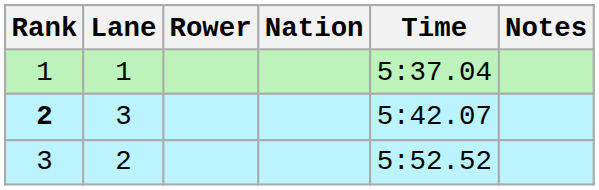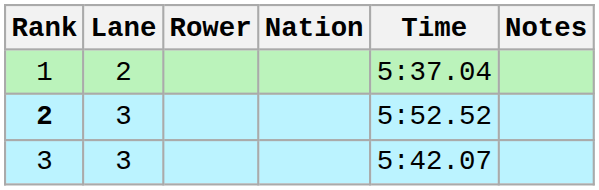(123, 72) 1 -> (123, 72) 2
(434, 117) 5:42.07 -> (434, 117) 5:52.52
(123, 162) 2 -> (123, 162) 3
(434, 162) 5:52.52 -> (434, 162) 5:42.07
